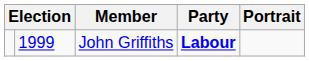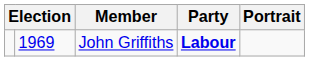(36, 42) 1999 -> (36, 42) 1969
